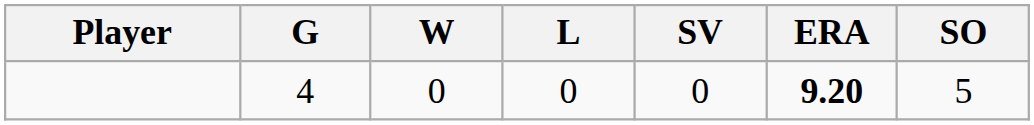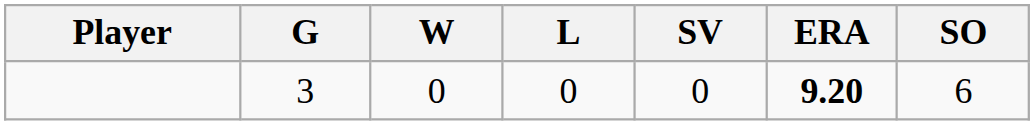(305, 89) 4 -> (305, 89) 3
(964, 89) 5 -> (964, 89) 6
